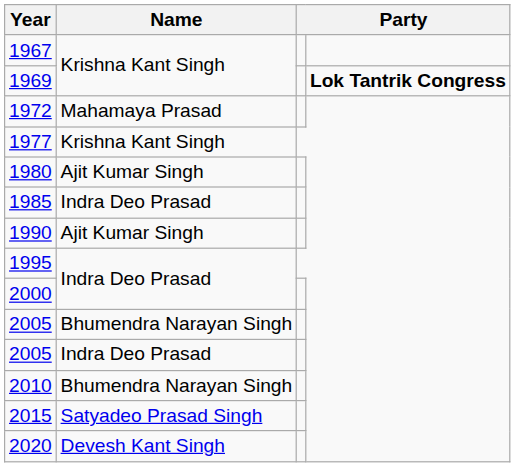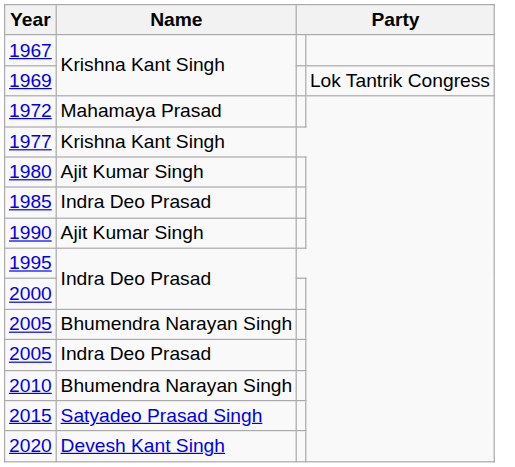(408, 80) bold -> (400, 80) normal
